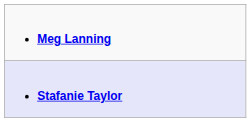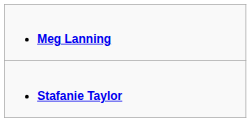(125, 96) lavender background -> (125, 96) no background
